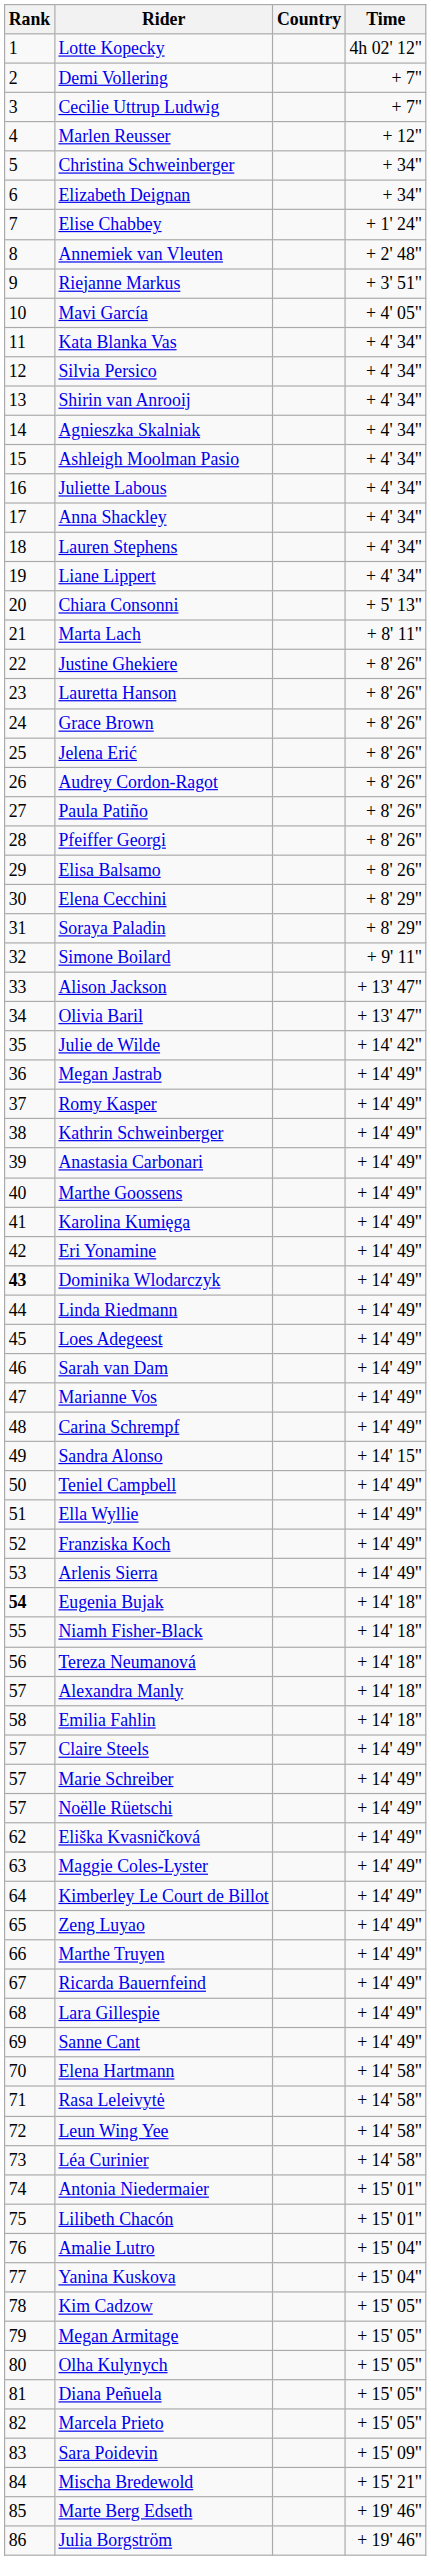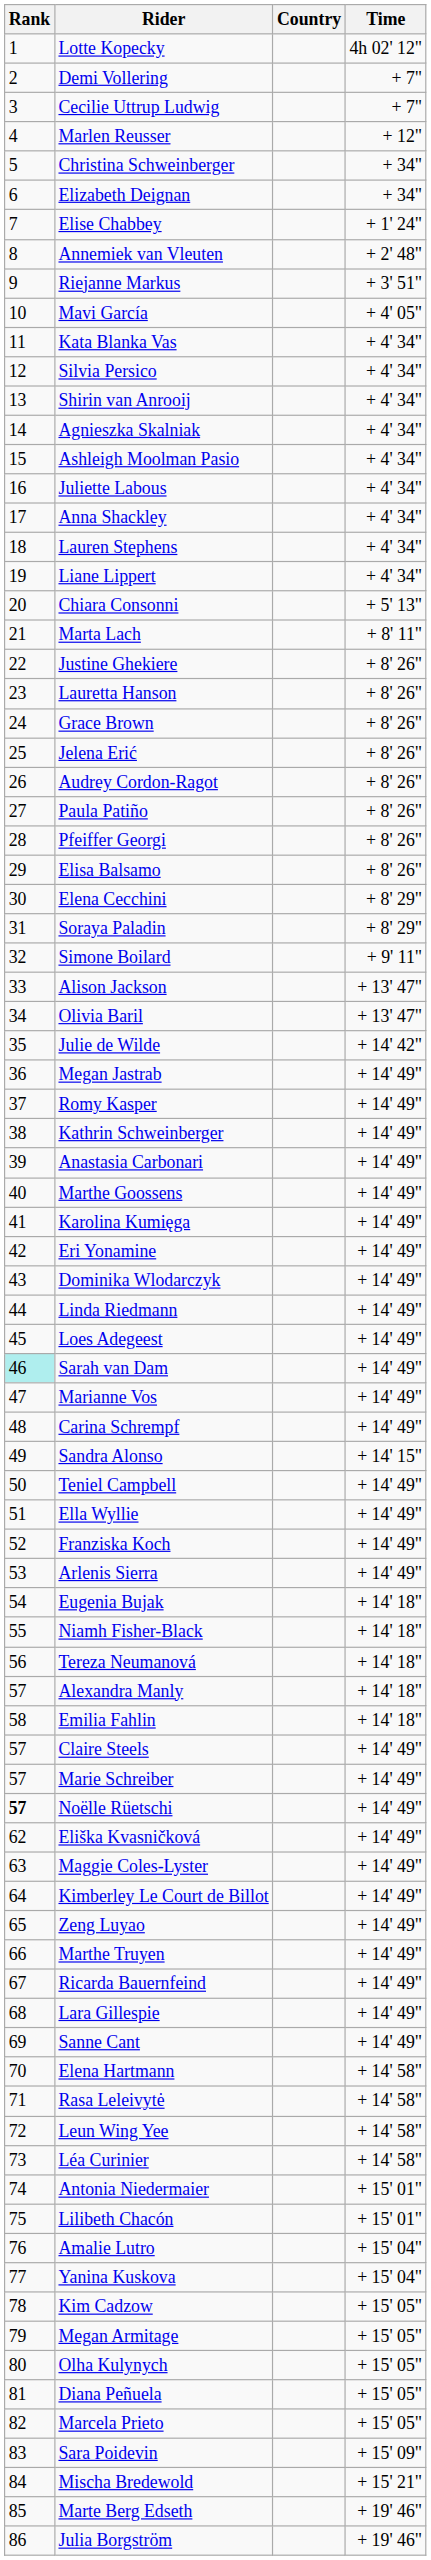(18, 1280) bold -> (18, 1280) normal
(18, 1368) no background -> (18, 1368) paleturquoise background
(18, 1602) bold -> (18, 1602) normal
(18, 1808) normal -> (18, 1808) bold
